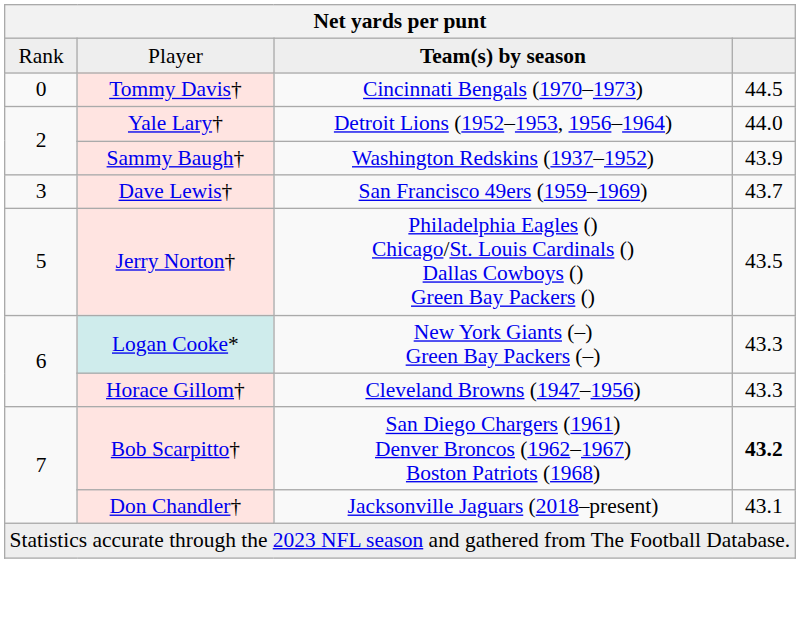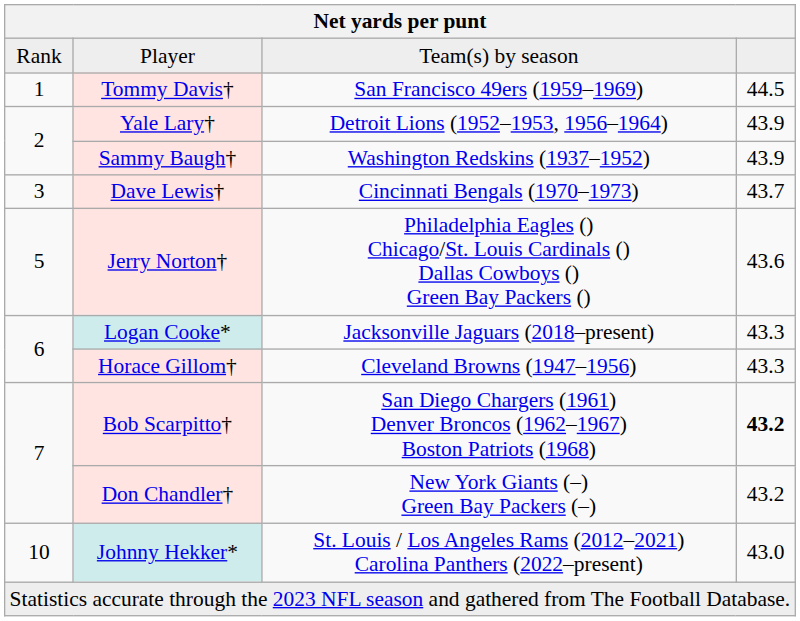(503, 55) bold -> (499, 55) normal
(41, 89) 0 -> (39, 89) 1
(503, 89) Cincinnati Bengals (1970–1973) -> (499, 89) San Francisco 49ers (1959–1969)
(764, 123) 44.0 -> (766, 123) 43.9
(503, 191) San Francisco 49ers (1959–1969) -> (499, 191) Cincinnati Bengals (1970–1973)
(764, 261) 43.5 -> (766, 261) 43.6
(503, 343) New York Giants (–) Green Bay Packers (–) -> (499, 331) Jacksonville Jaguars (2018–present)
(503, 506) Jacksonville Jaguars (2018–present) -> (499, 494) New York Giants (–) Green Bay Packers (–)
(764, 506) 43.1 -> (766, 494) 43.2
+ row: (167, 552)
